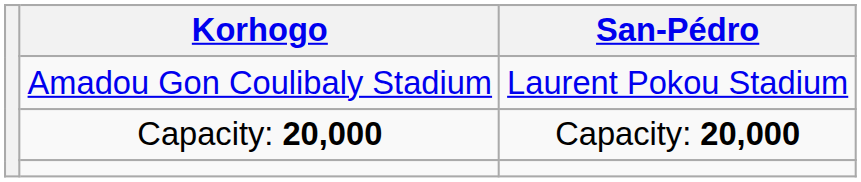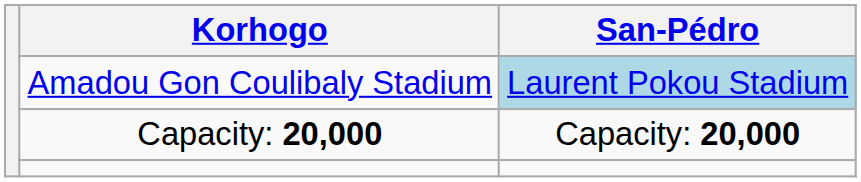(678, 82) no background -> (678, 82) lightblue background
